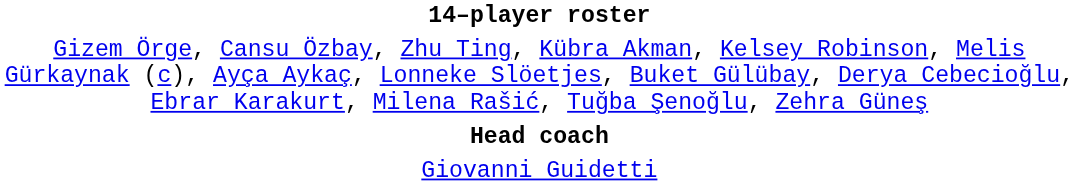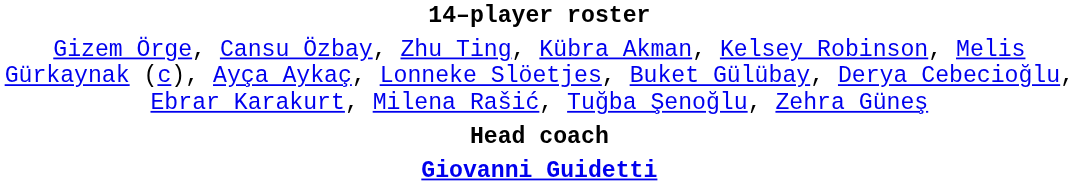(539, 171) normal -> (539, 171) bold
